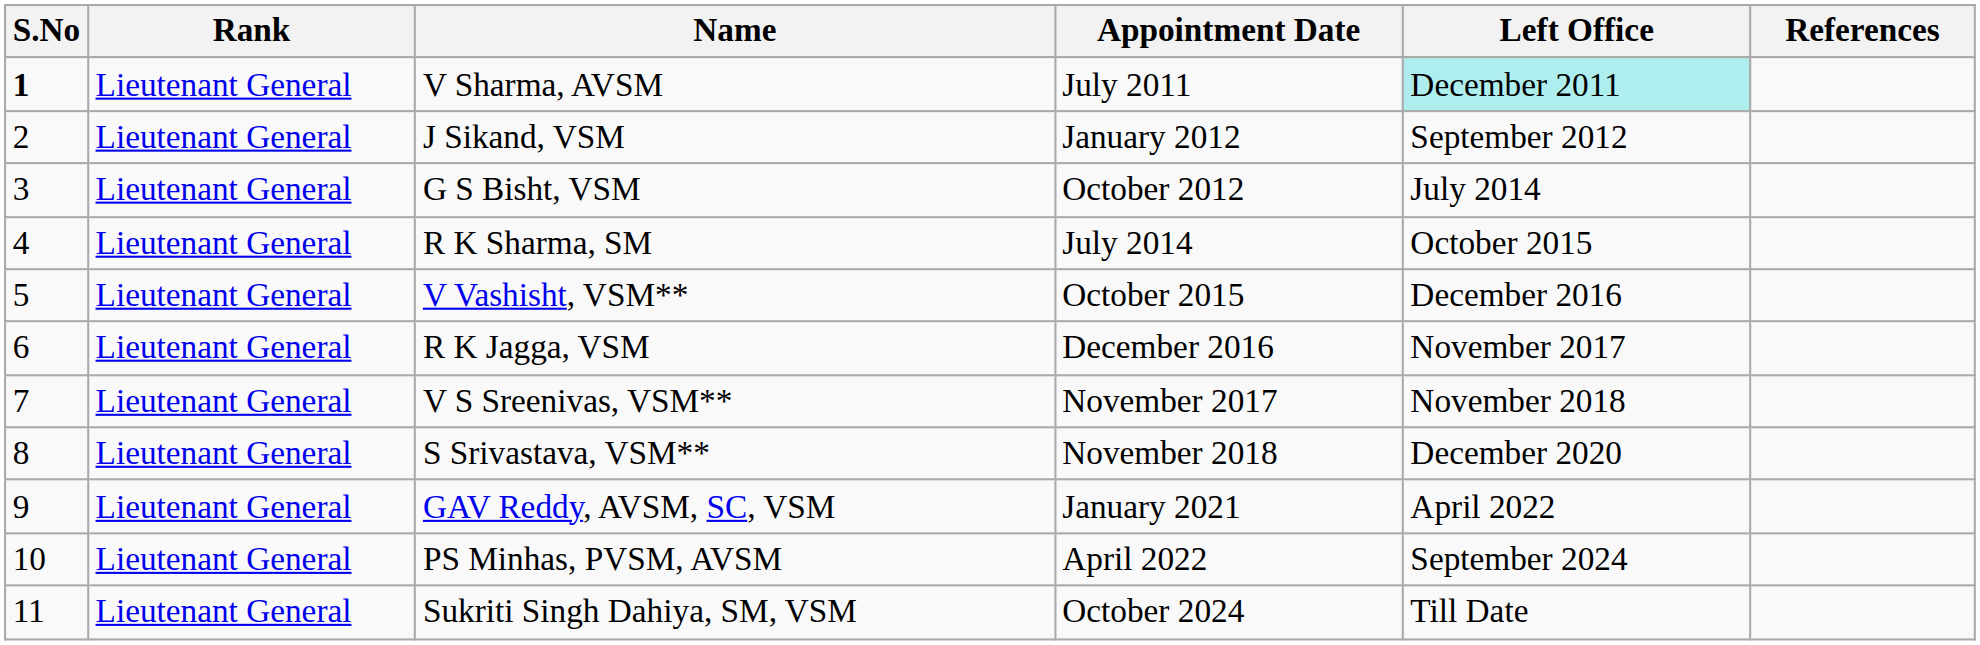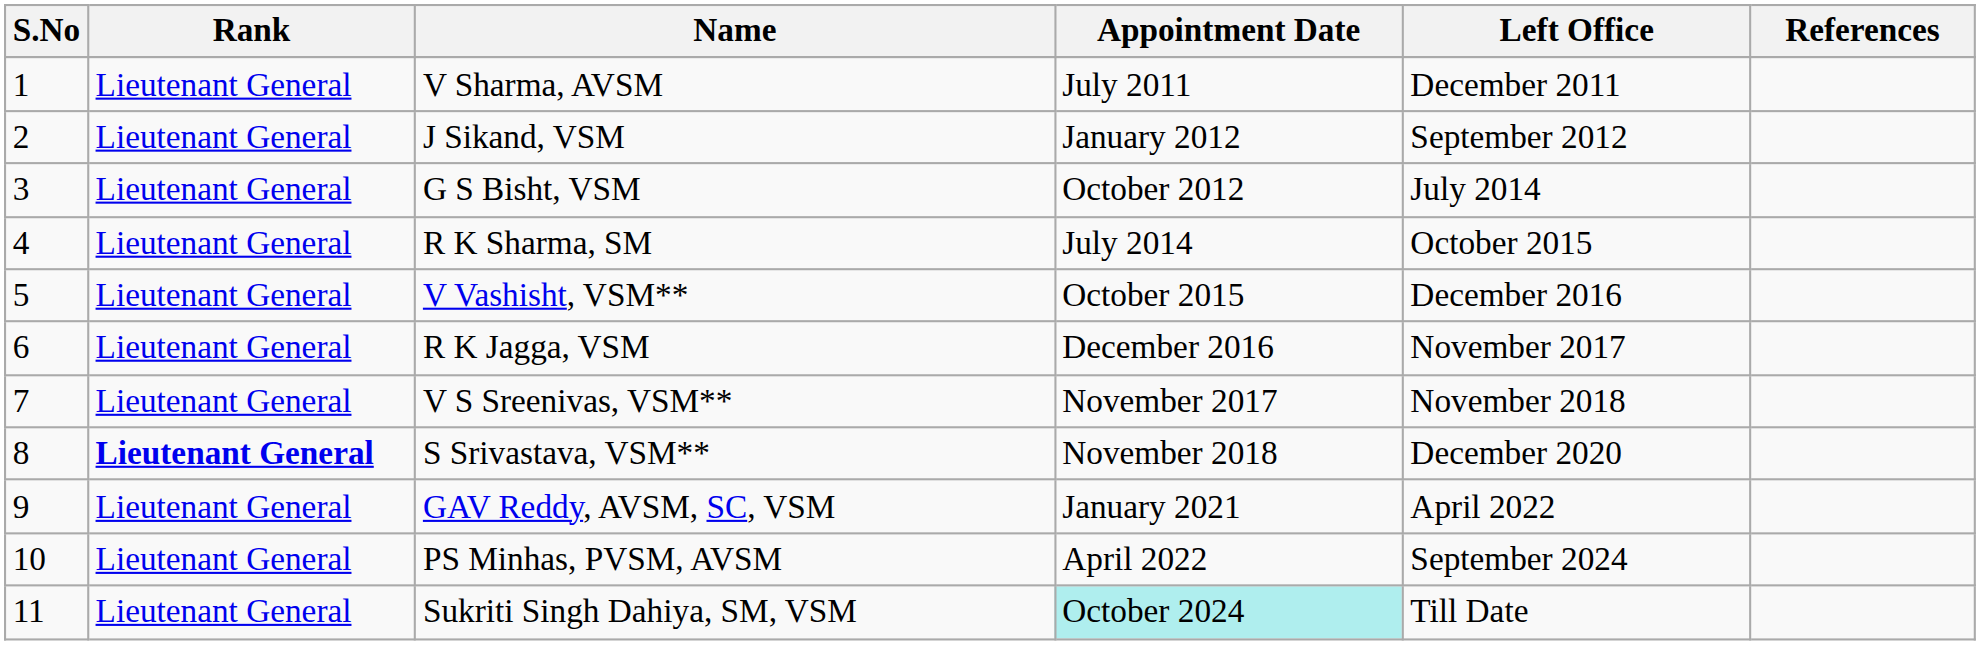(21, 83) bold -> (21, 83) normal
(1516, 83) paleturquoise background -> (1516, 83) no background
(224, 453) normal -> (235, 453) bold
(1153, 611) no background -> (1153, 611) paleturquoise background
